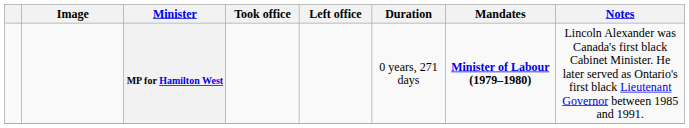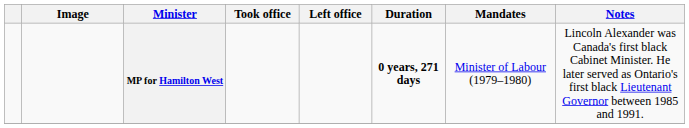(409, 73) normal -> (409, 73) bold
(500, 73) bold -> (500, 73) normal
